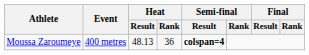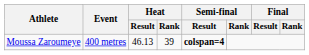(143, 42) 48.13 -> (143, 42) 46.13
(169, 42) 36 -> (169, 42) 39
